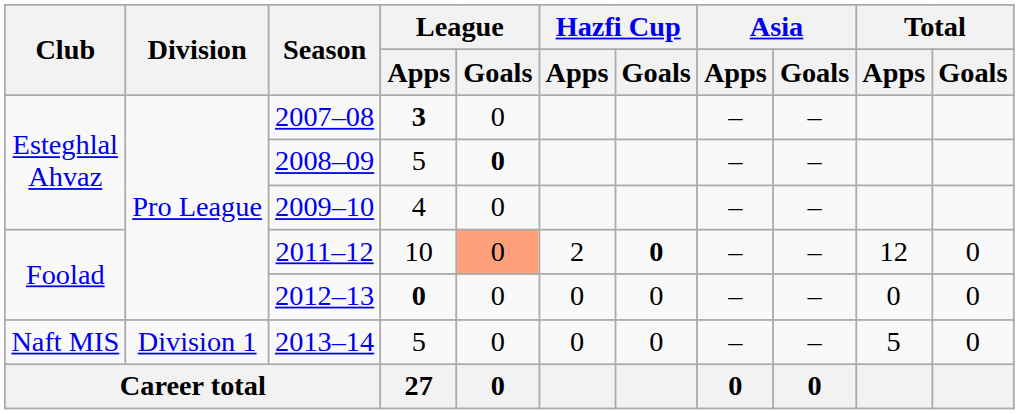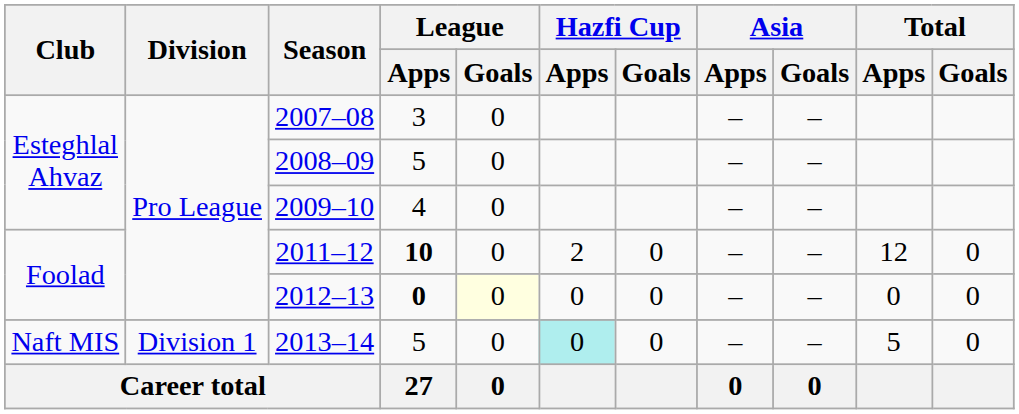(419, 116) bold -> (419, 116) normal
(498, 161) bold -> (498, 161) normal
(419, 251) normal -> (419, 251) bold
(498, 251) lightsalmon background -> (498, 251) no background
(656, 251) bold -> (656, 251) normal
(498, 296) no background -> (498, 296) lightyellow background
(577, 341) no background -> (577, 341) paleturquoise background
